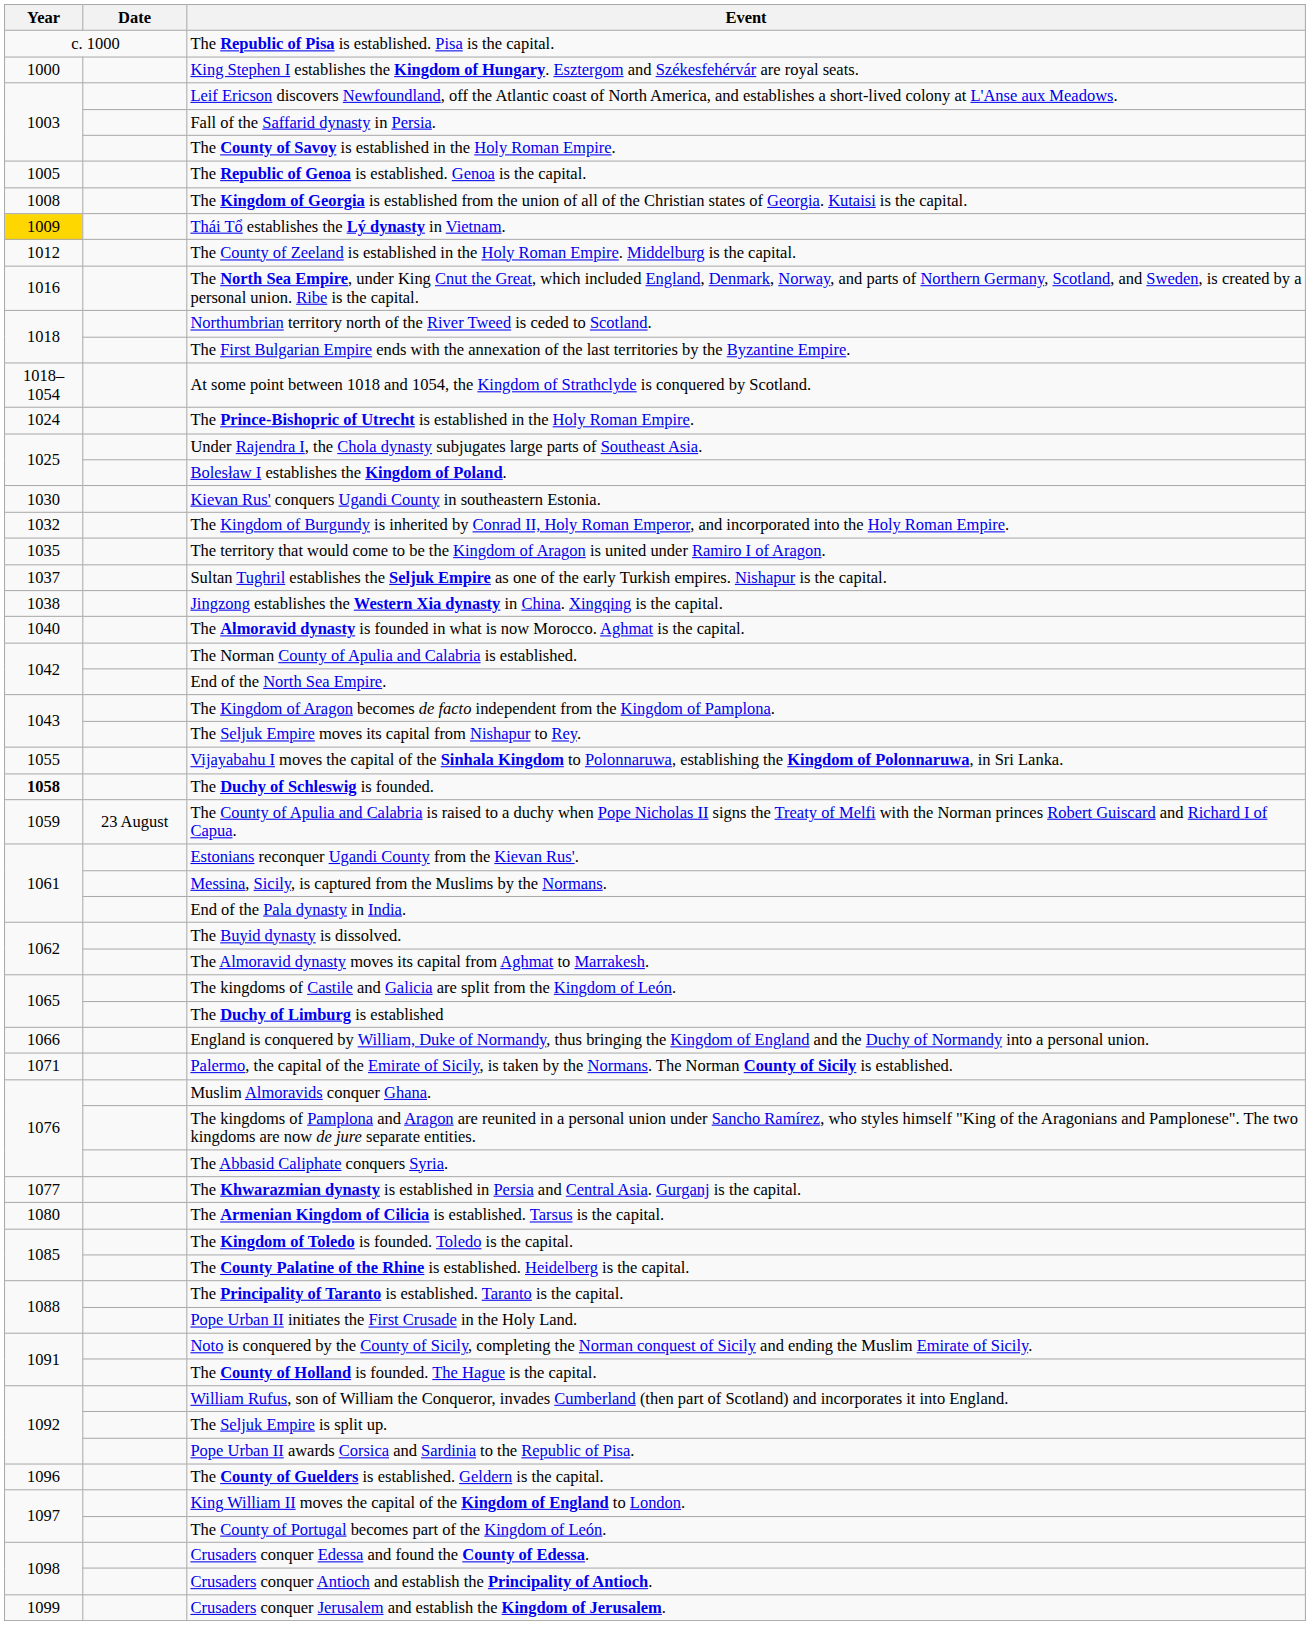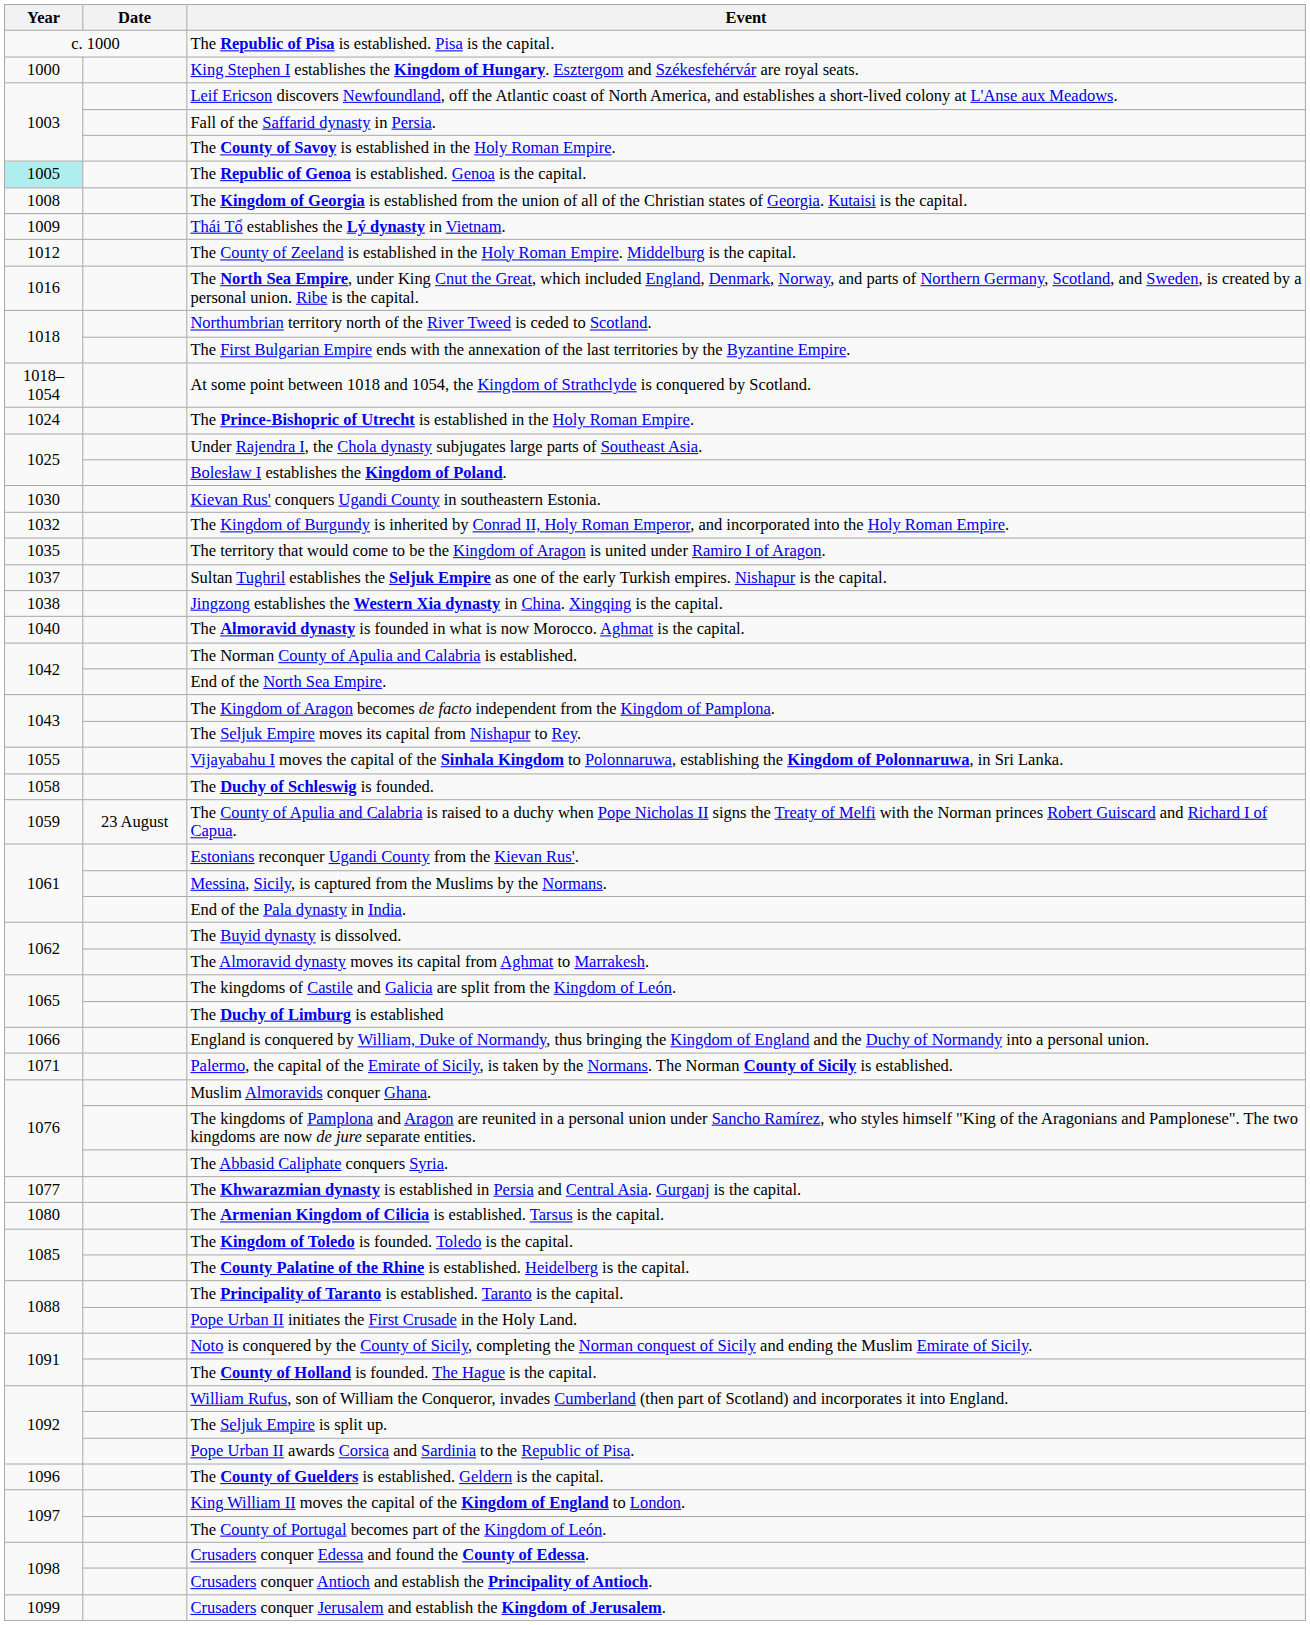(44, 174) no background -> (44, 174) paleturquoise background
(44, 226) gold background -> (44, 226) no background
(44, 786) bold -> (44, 786) normal
